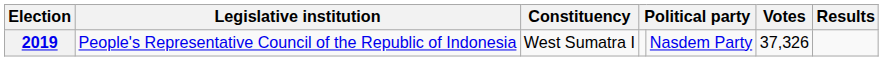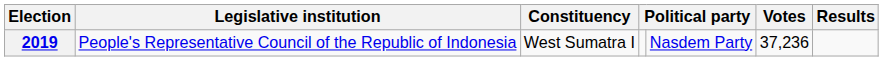(784, 42) 37,326 -> (784, 42) 37,236
